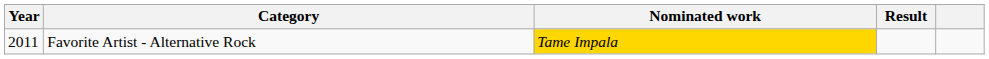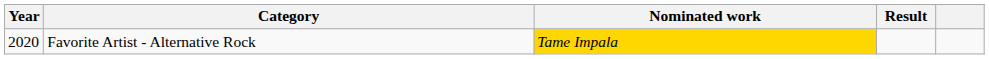(23, 41) 2011 -> (24, 41) 2020
